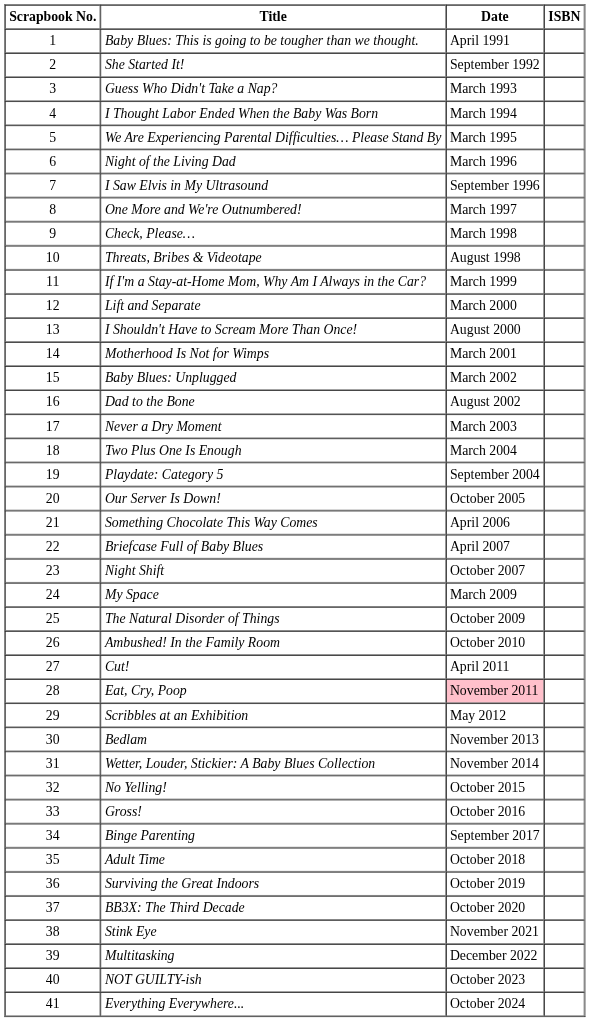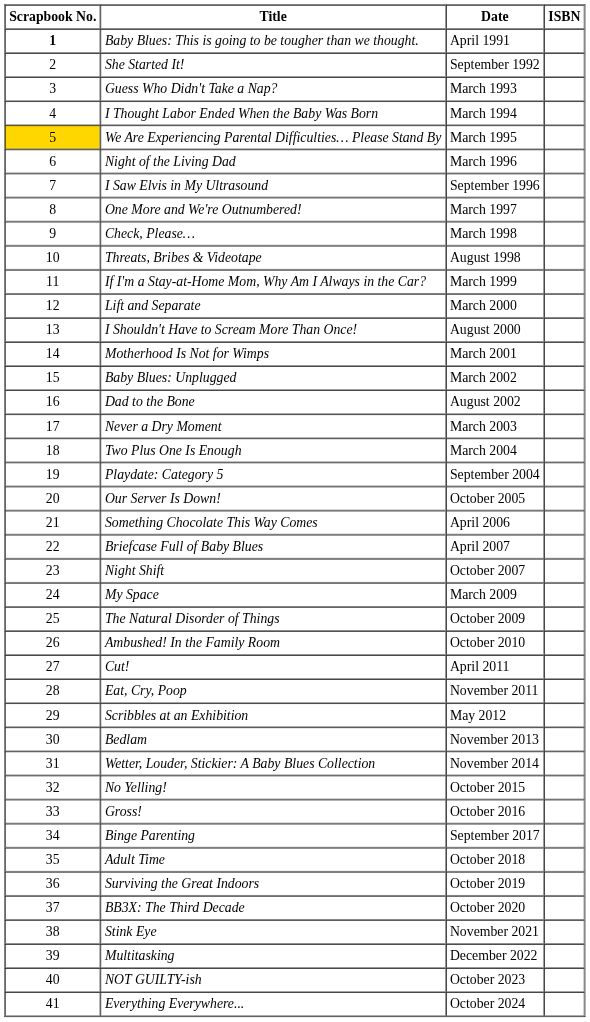(53, 41) normal -> (53, 41) bold
(53, 137) no background -> (53, 137) gold background
(494, 691) pink background -> (494, 691) no background
